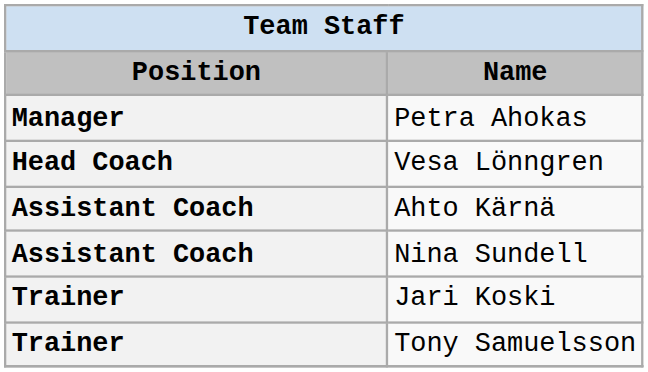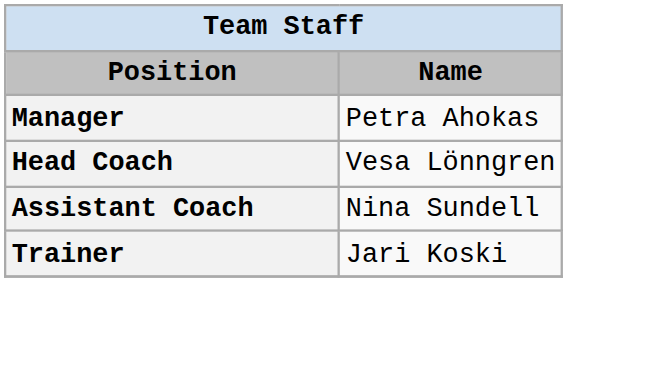- row: (475, 208)
- row: (515, 344)
